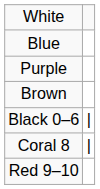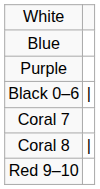- row: (44, 94)
+ row: (44, 119)
